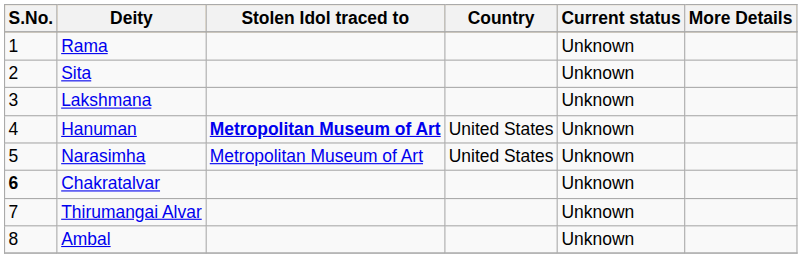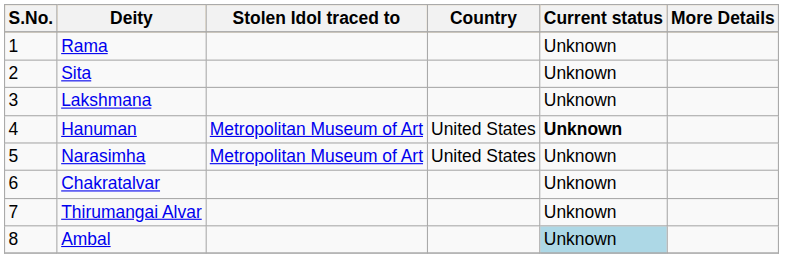(325, 128) bold -> (316, 128) normal
(598, 128) normal -> (583, 128) bold
(13, 184) bold -> (13, 184) normal
(598, 239) no background -> (580, 239) lightblue background
